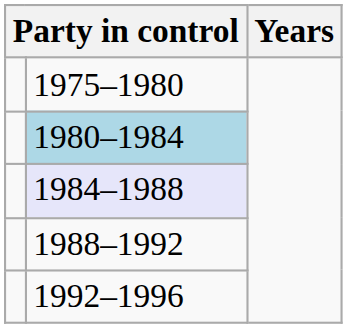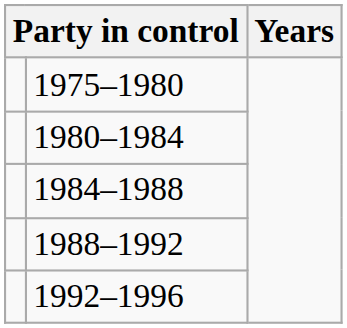(108, 137) lightblue background -> (108, 137) no background
(108, 190) lavender background -> (108, 190) no background
